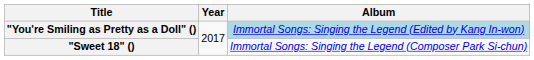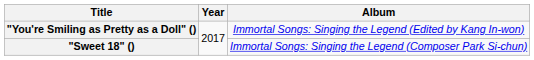(379, 30) lightblue background -> (379, 30) no background
